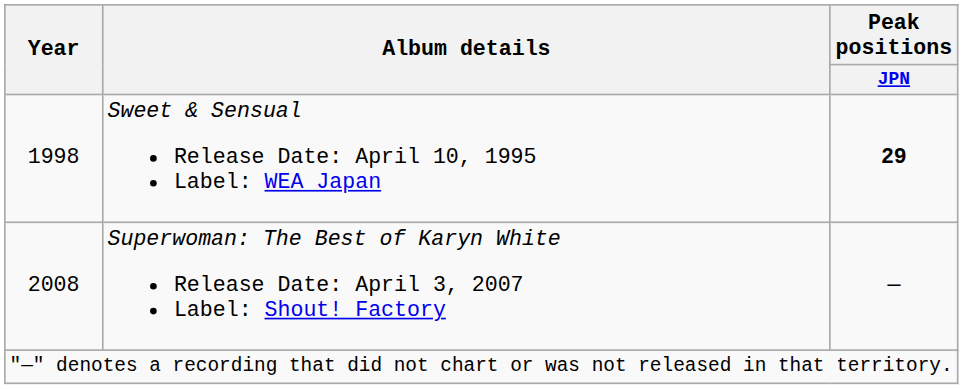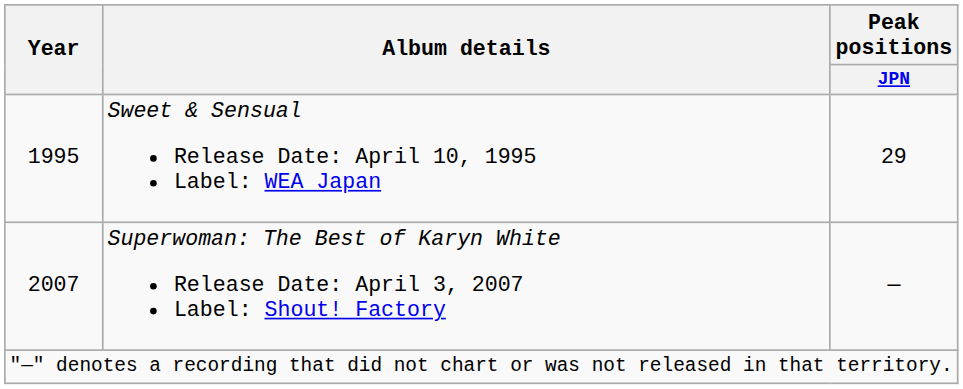(54, 158) 1998 -> (54, 158) 1995
(894, 158) bold -> (894, 158) normal
(54, 286) 2008 -> (54, 286) 2007
